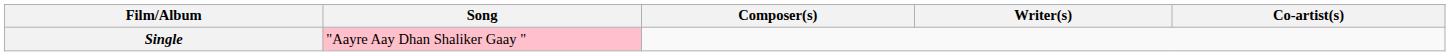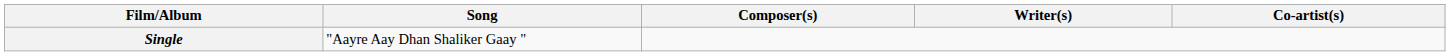(426, 39) pink background -> (426, 39) no background
